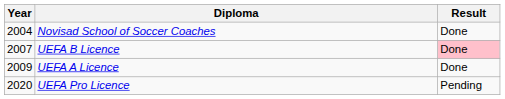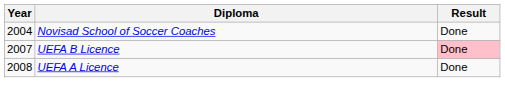(20, 67) 2009 -> (20, 67) 2008
- row: (84, 85)
